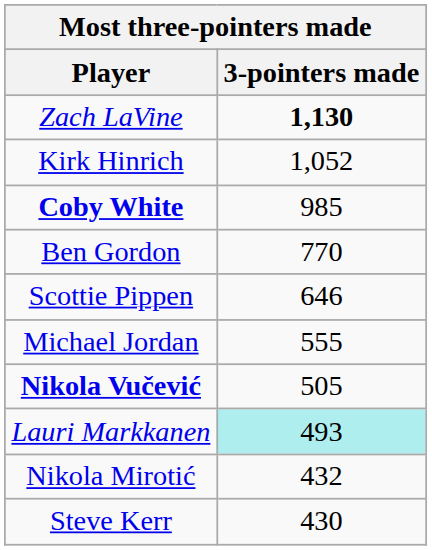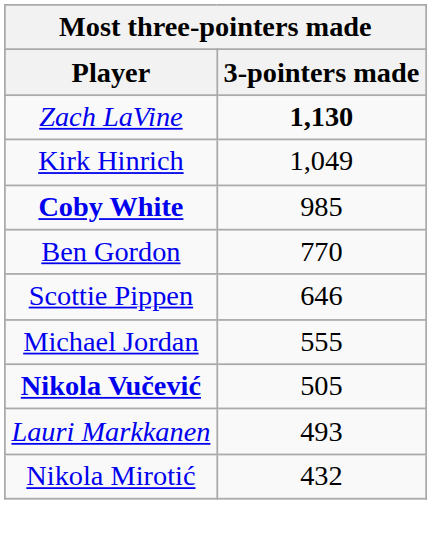(321, 161) 1,052 -> (321, 161) 1,049
(321, 431) paleturquoise background -> (321, 431) no background
- row: (111, 521)
